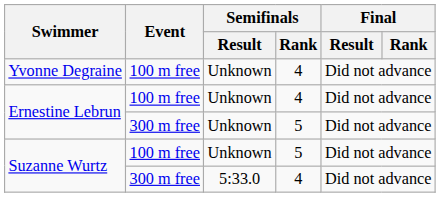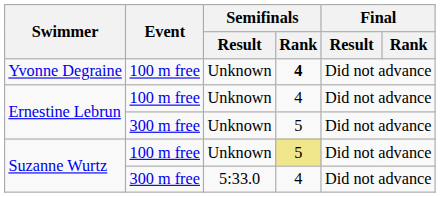(298, 71) normal -> (298, 71) bold
(298, 152) no background -> (298, 152) khaki background
